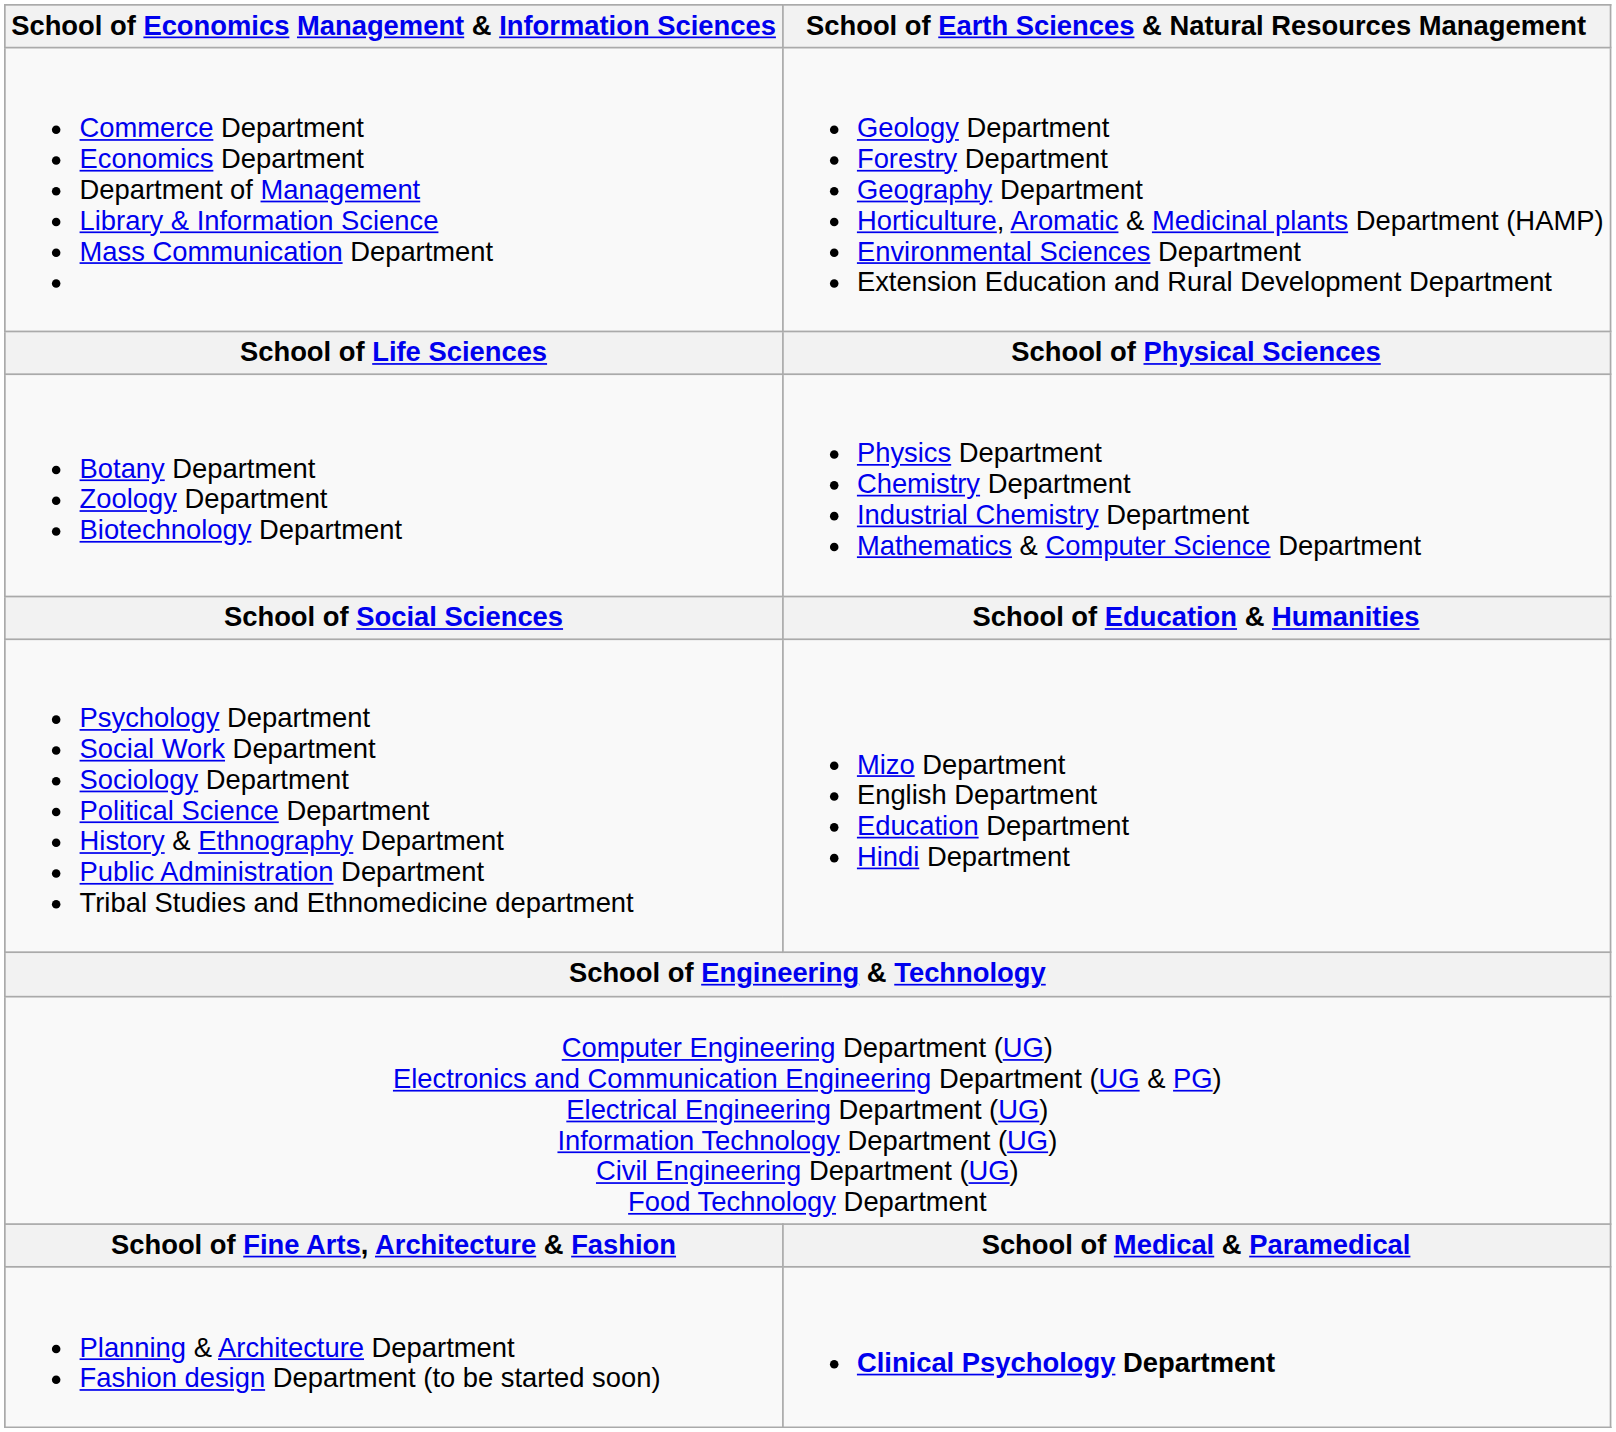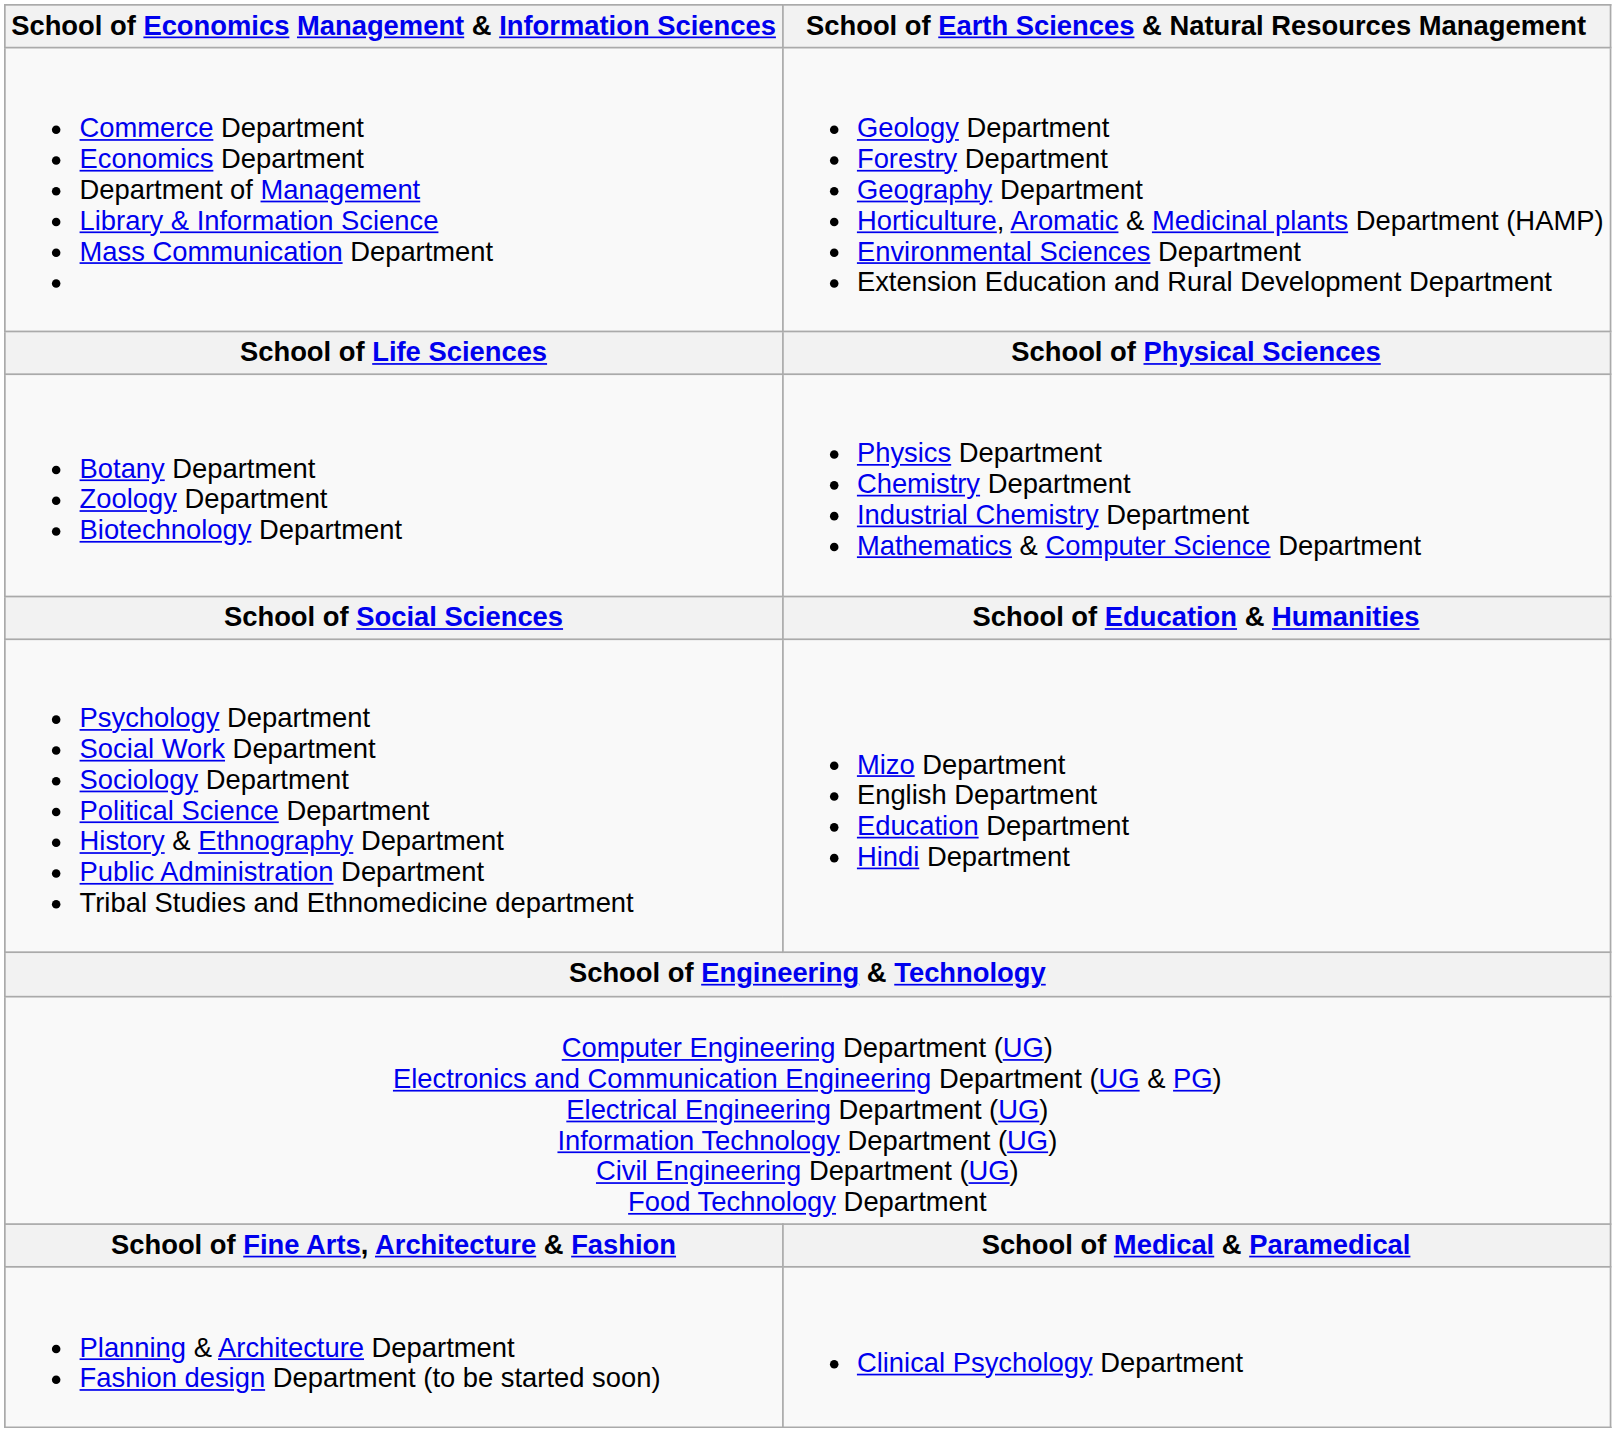(1196, 1363) bold -> (1196, 1363) normal
